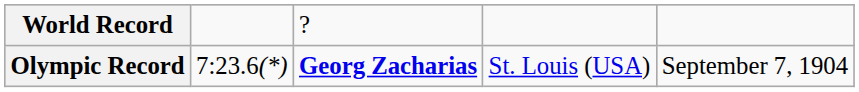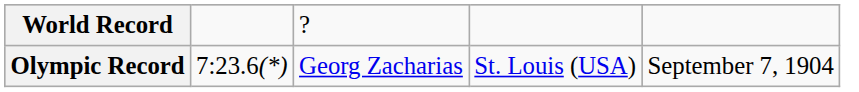(388, 65) bold -> (381, 65) normal
